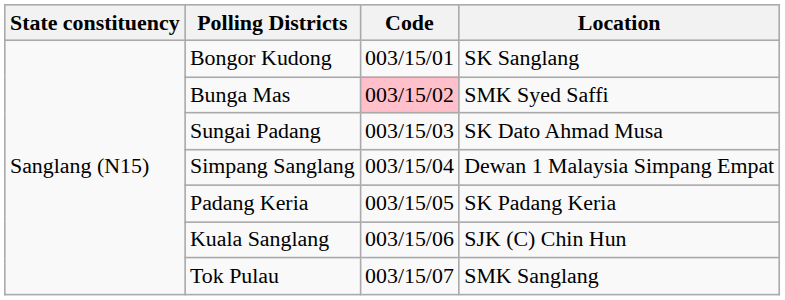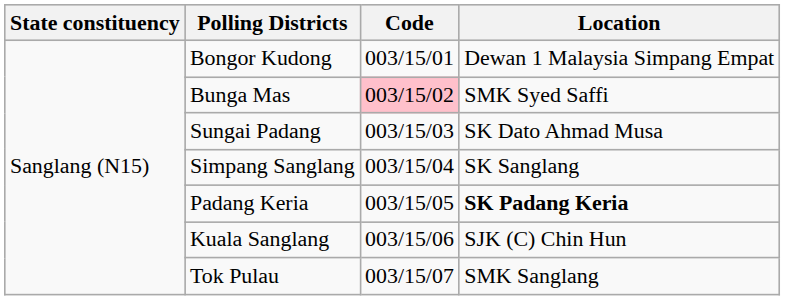(522, 58) SK Sanglang -> (619, 58) Dewan 1 Malaysia Simpang Empat
(619, 166) Dewan 1 Malaysia Simpang Empat -> (522, 166) SK Sanglang
(540, 202) normal -> (546, 202) bold
